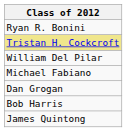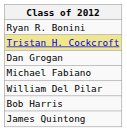(54, 58) William Del Pilar -> (35, 58) Dan Grogan
(35, 88) Dan Grogan -> (54, 88) William Del Pilar
